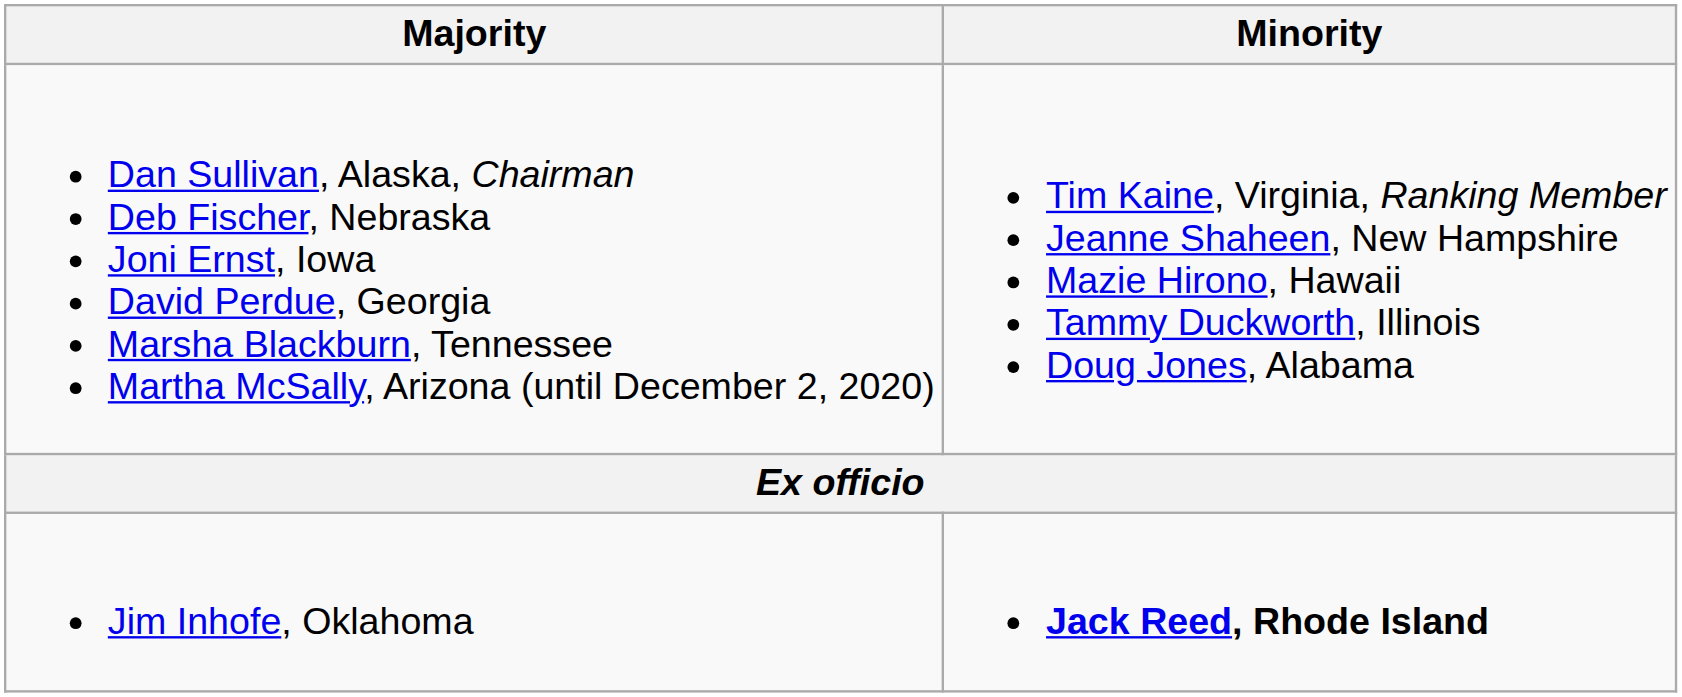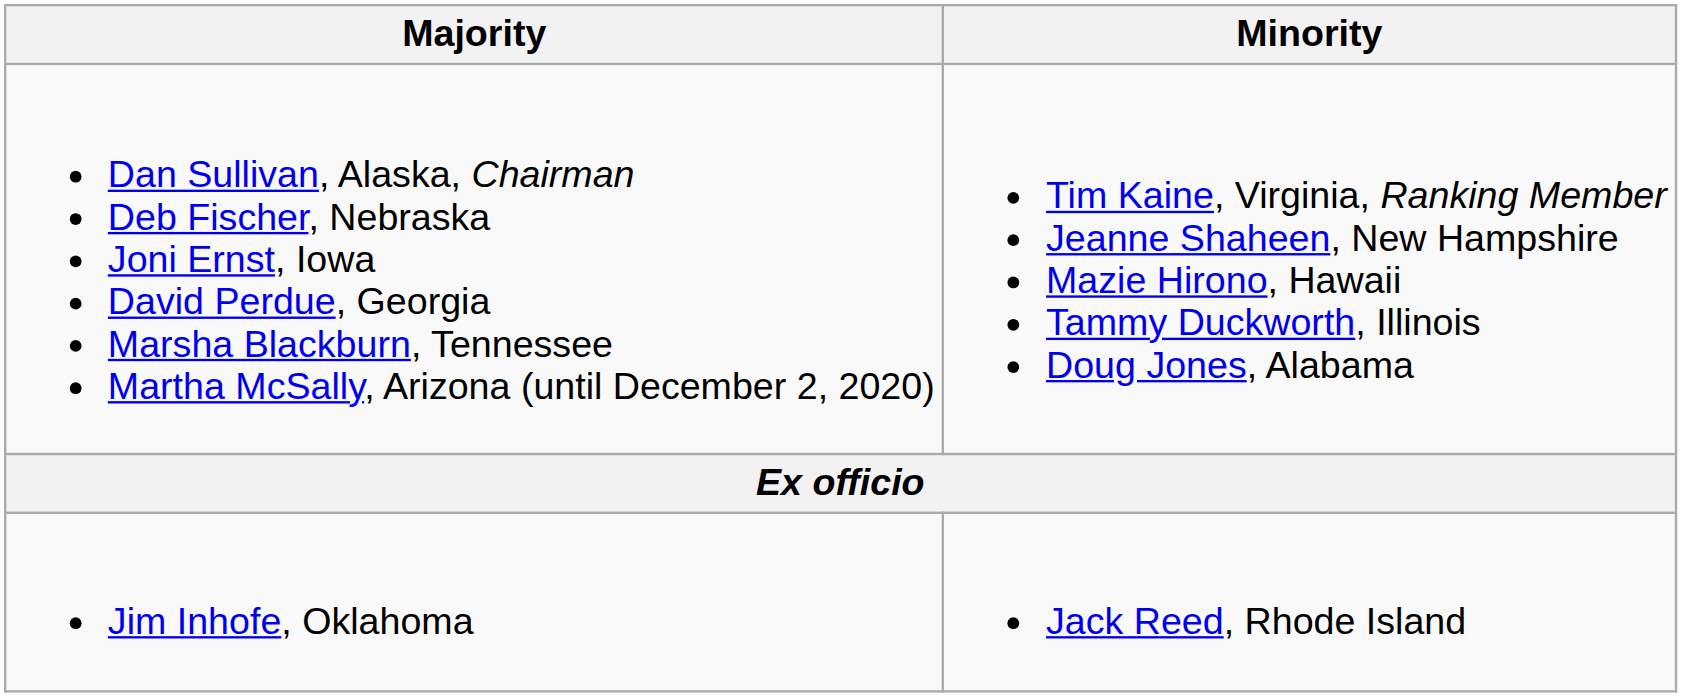(1309, 623) bold -> (1309, 623) normal
